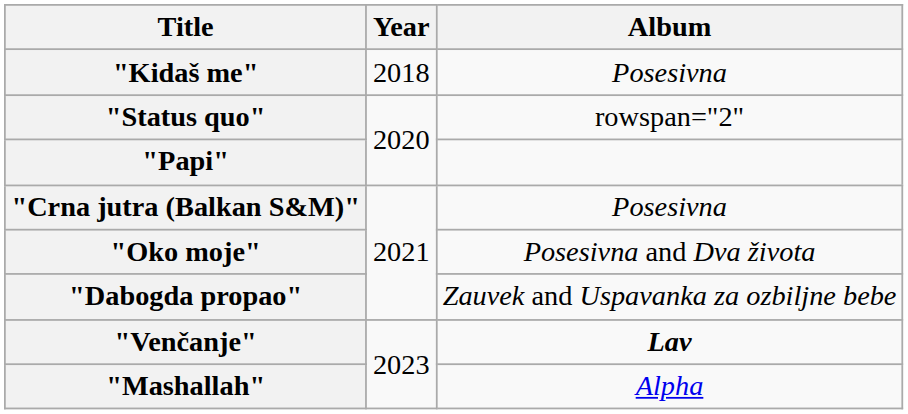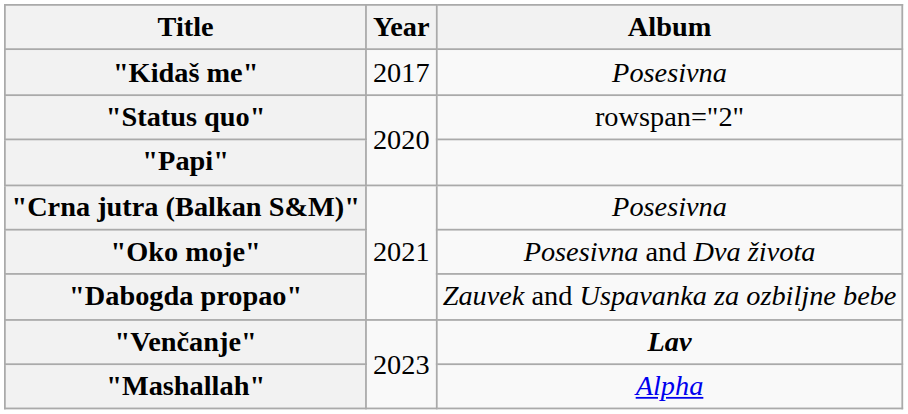(401, 71) 2018 -> (401, 71) 2017
